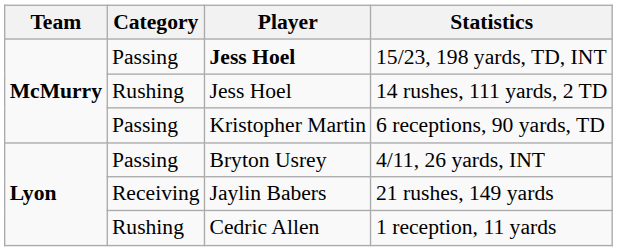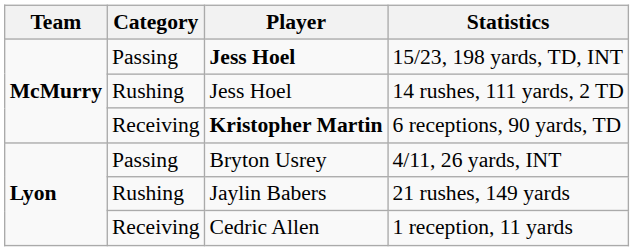(145, 124) Passing -> (156, 124) Receiving
(288, 124) normal -> (296, 124) bold
(156, 193) Receiving -> (148, 193) Rushing
(148, 227) Rushing -> (156, 227) Receiving
